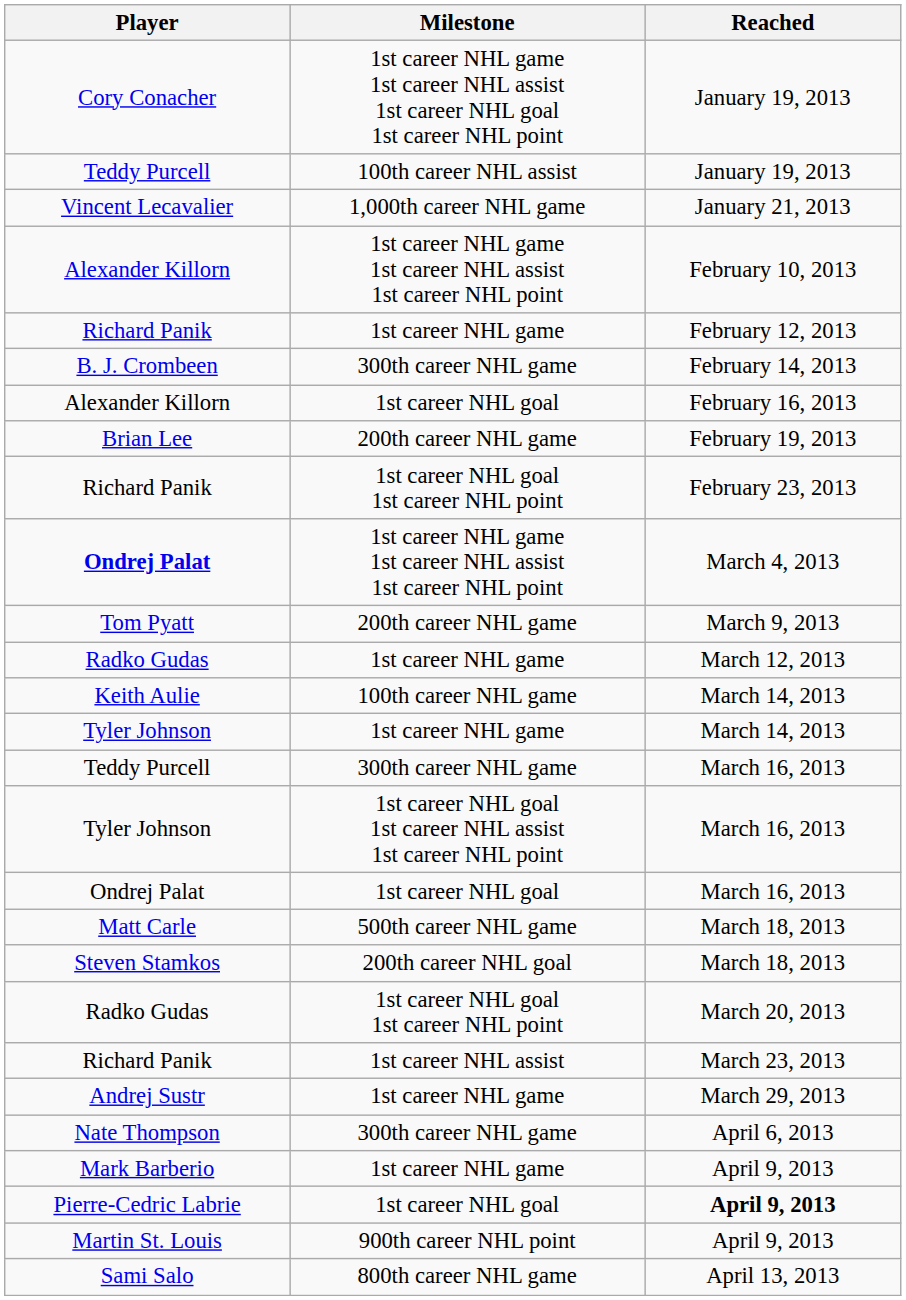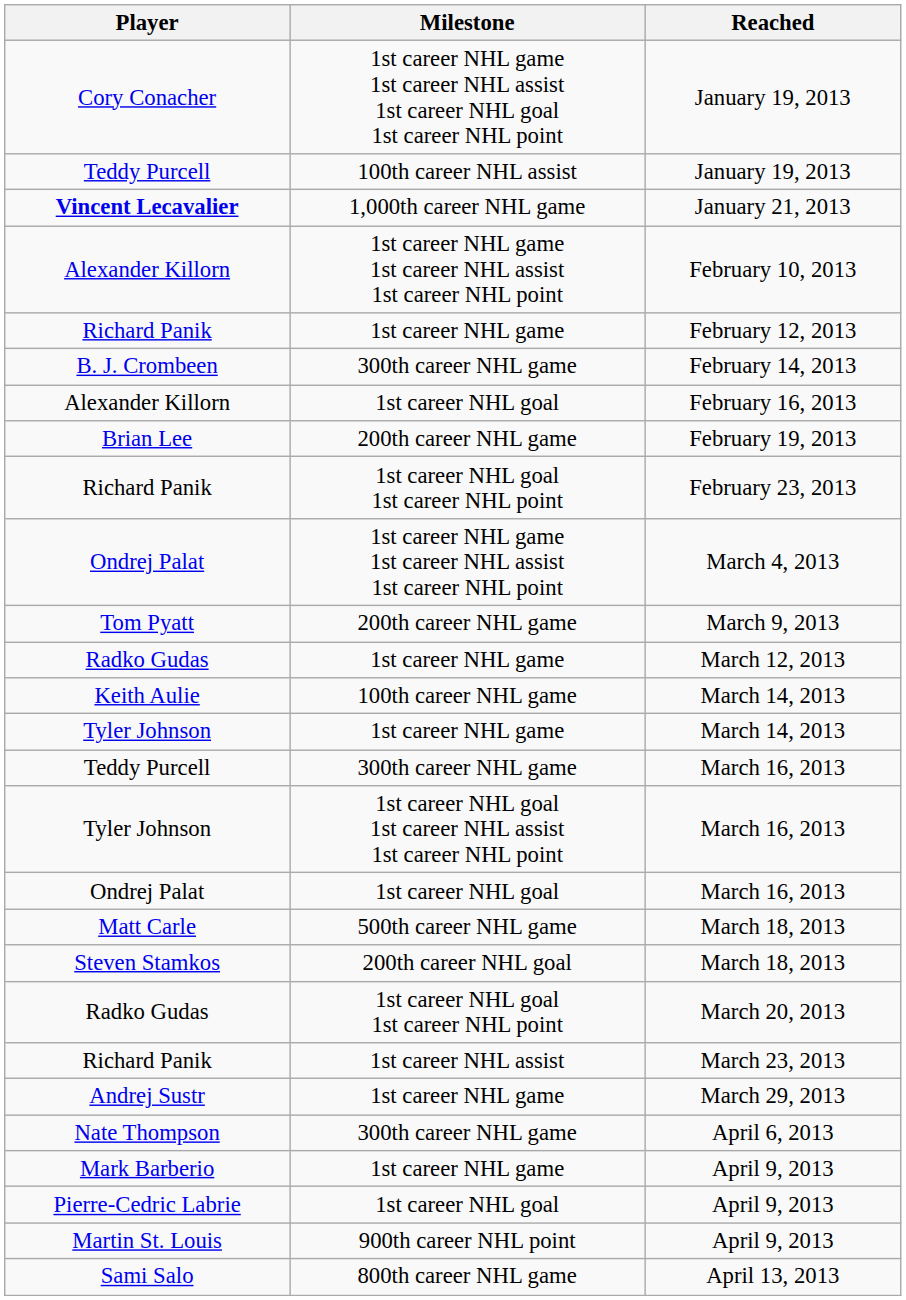(147, 207) normal -> (147, 207) bold
(147, 561) bold -> (147, 561) normal
(773, 1204) bold -> (773, 1204) normal
